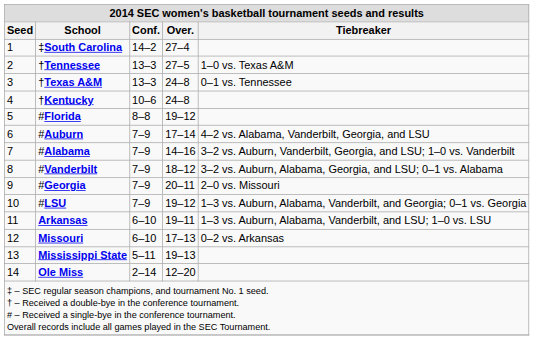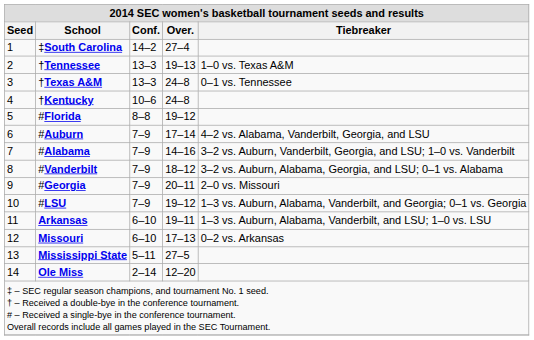(177, 65) 27–5 -> (180, 65) 19–13
(180, 255) 19–13 -> (177, 255) 27–5
